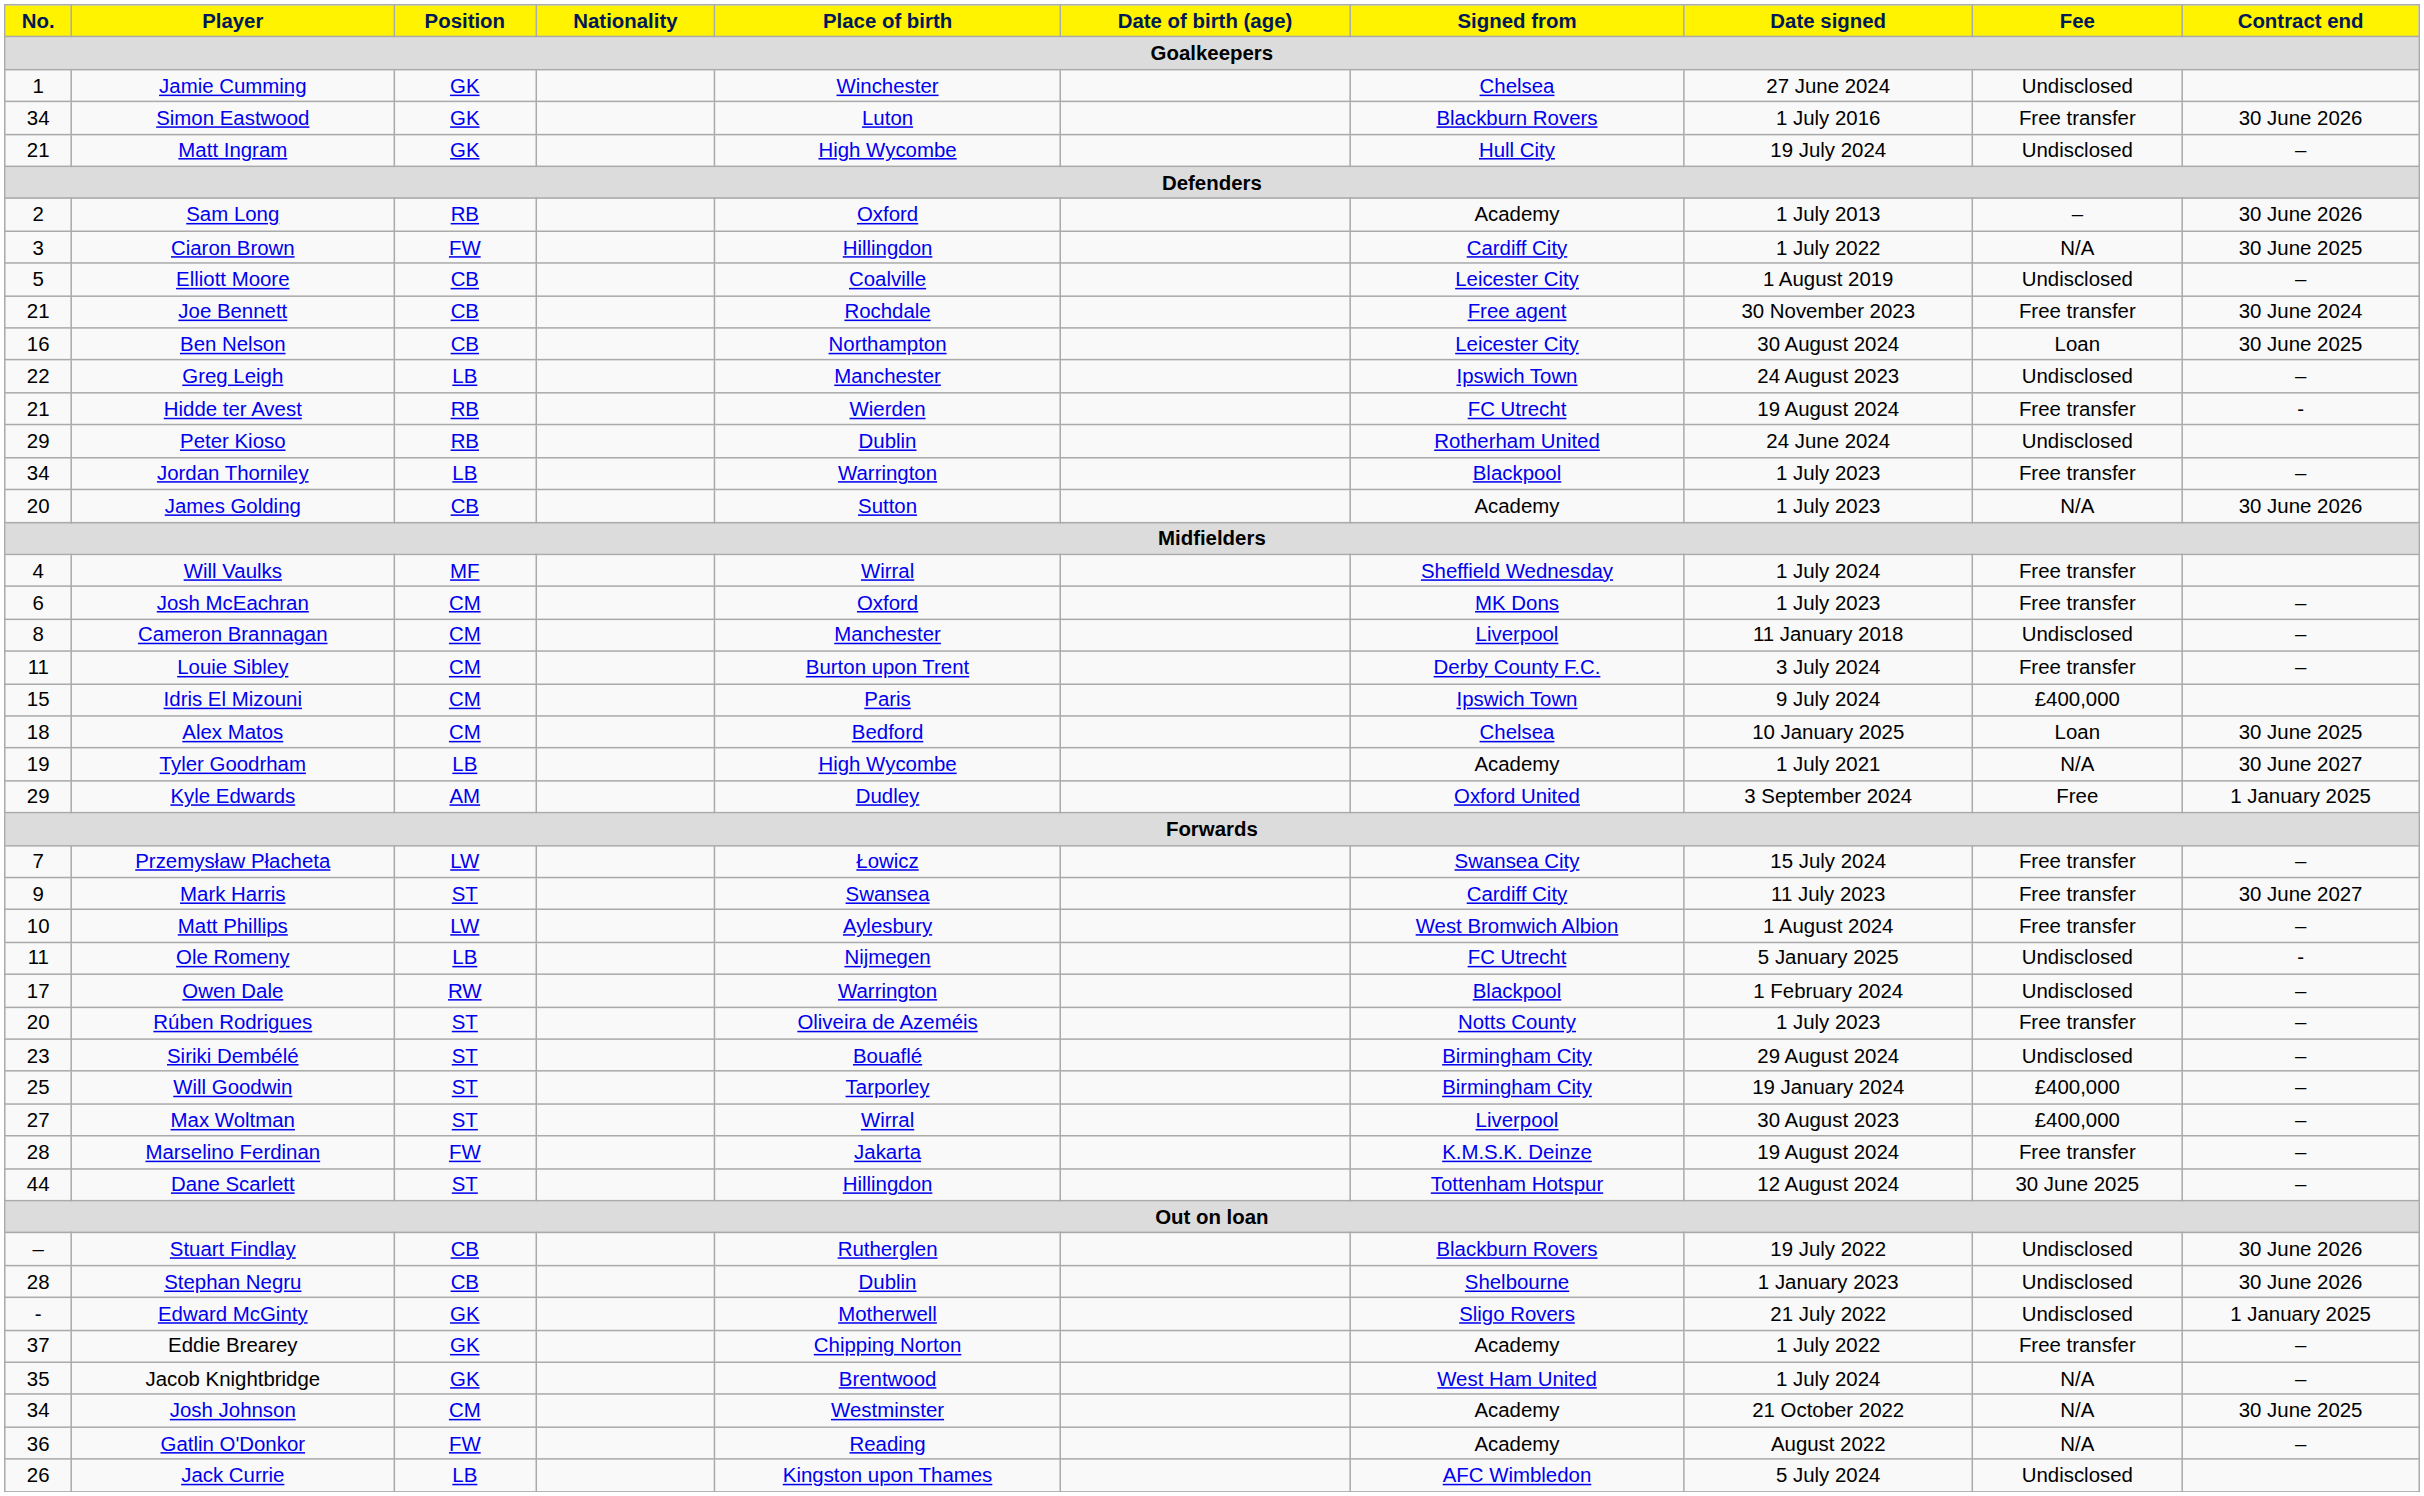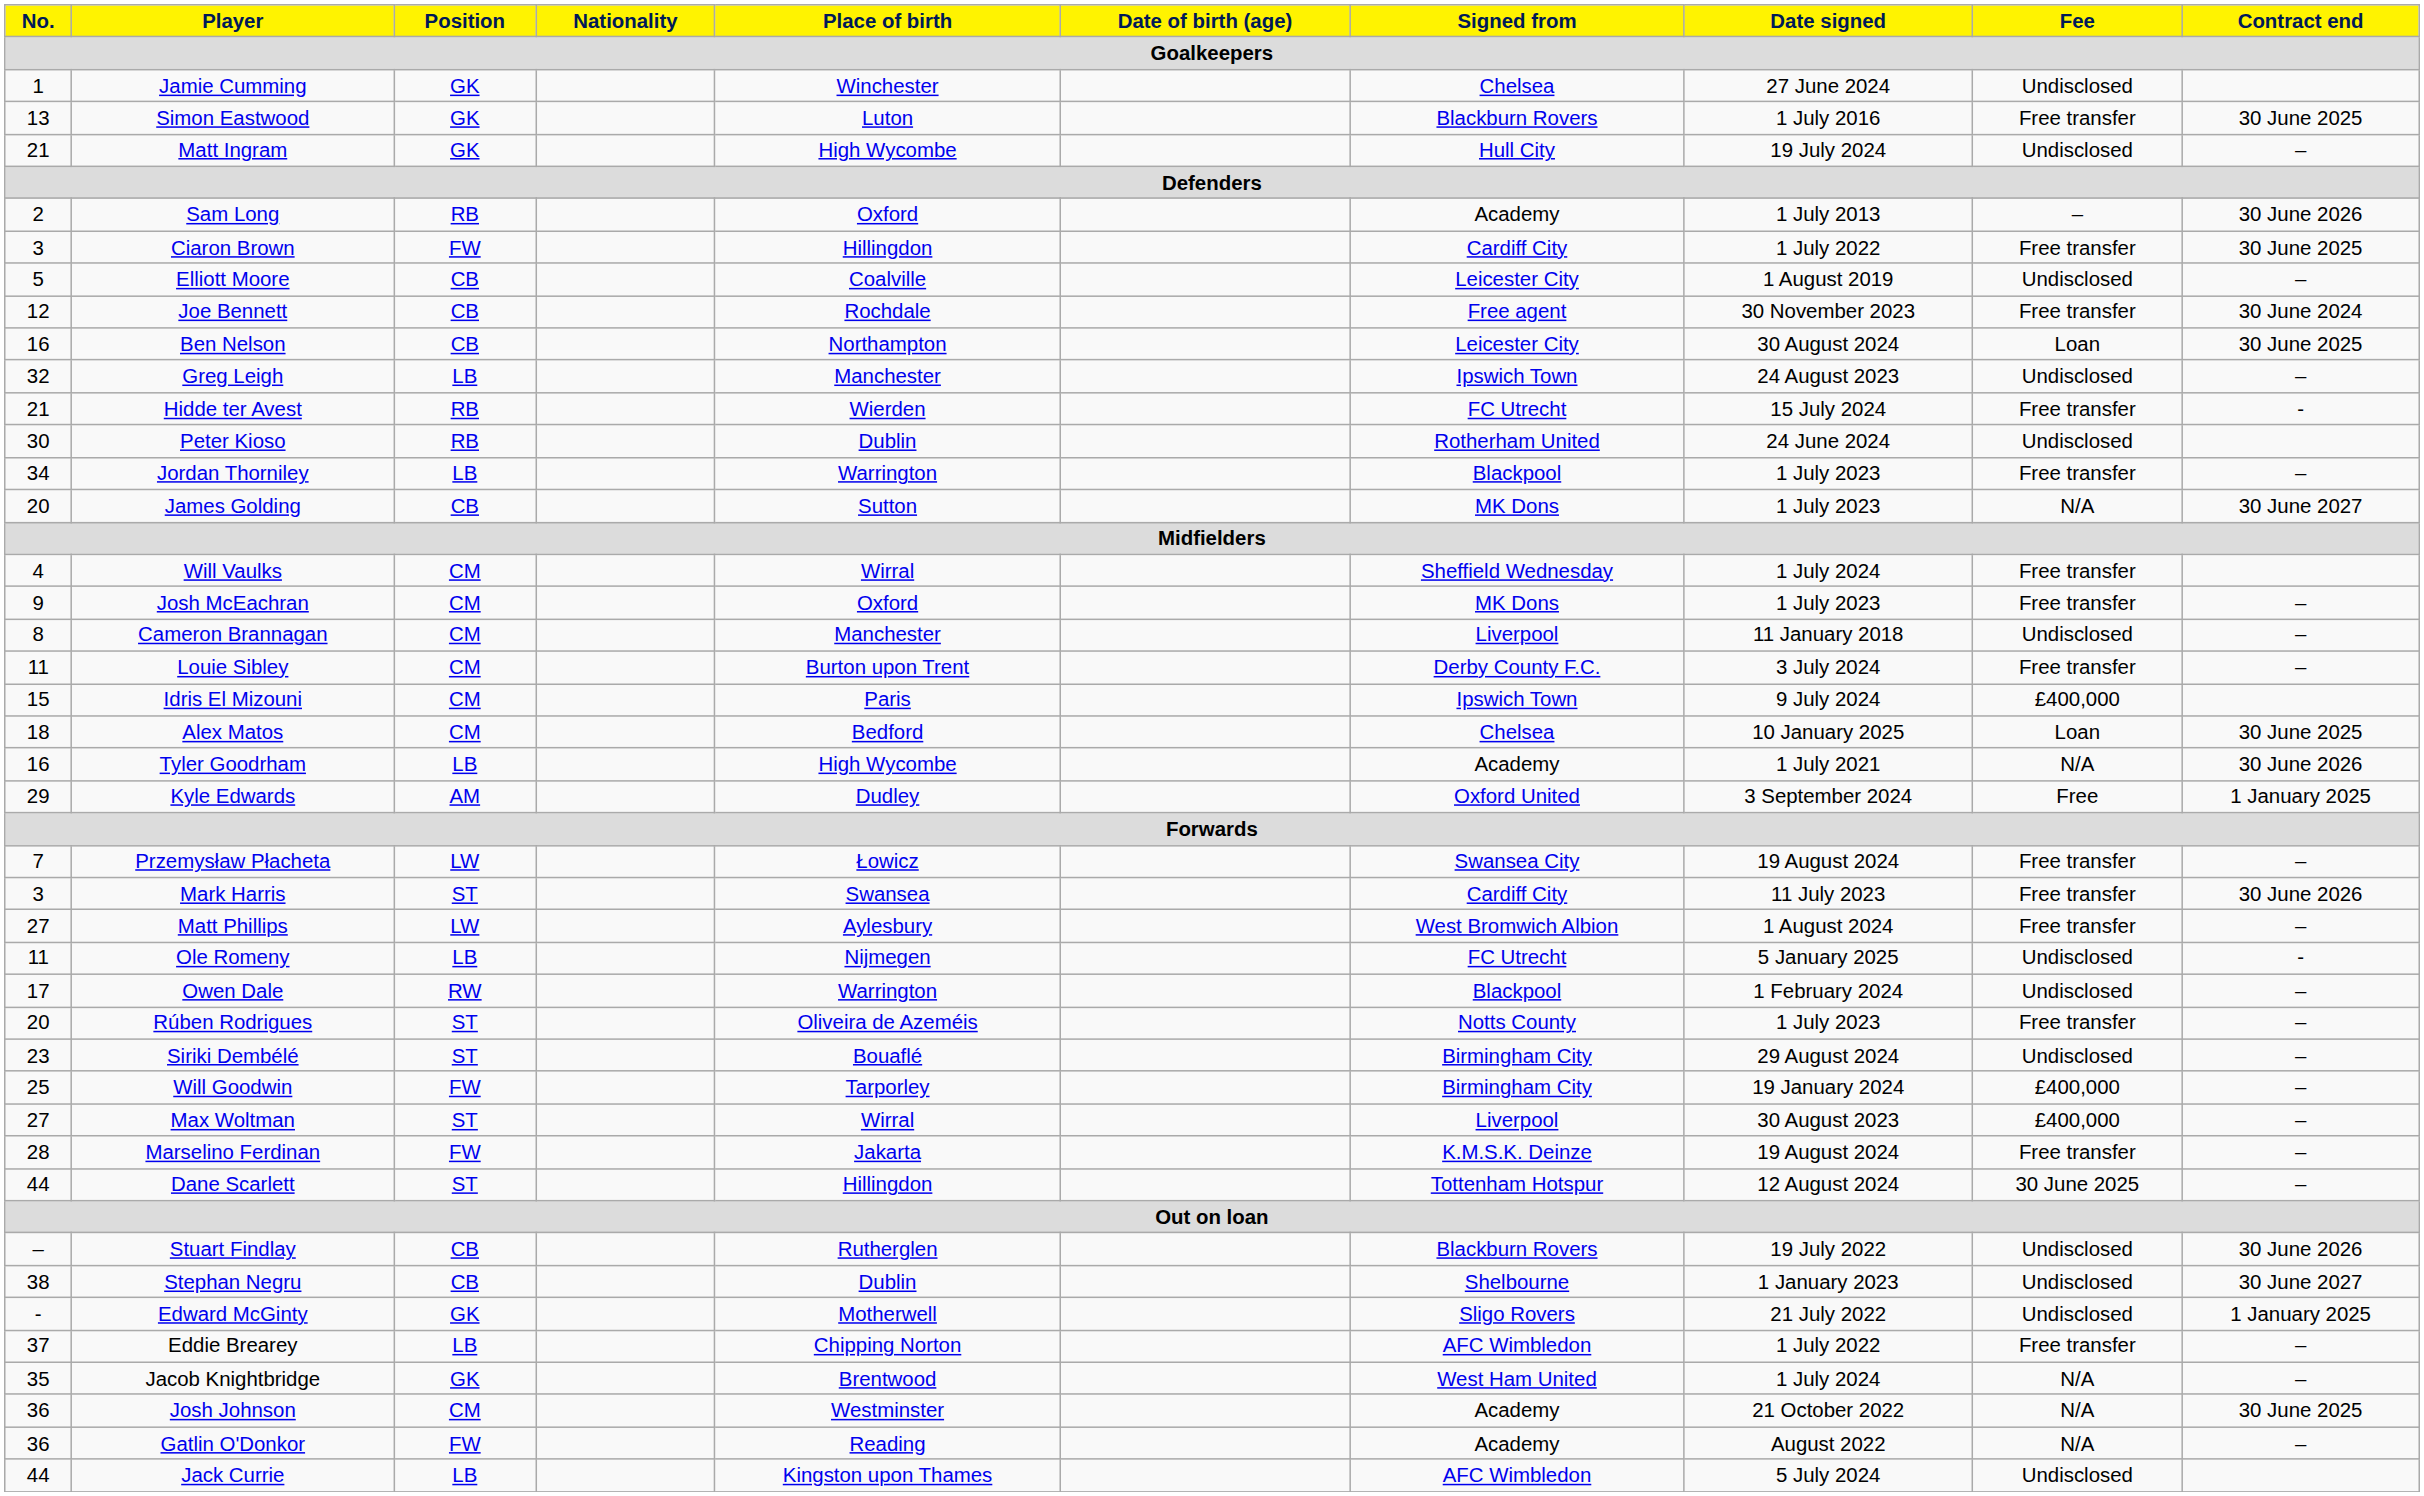(38, 117) 34 -> (38, 117) 13
(2301, 117) 30 June 2026 -> (2301, 117) 30 June 2025
(2077, 247) N/A -> (2077, 247) Free transfer
(38, 311) 21 -> (38, 311) 12
(38, 376) 22 -> (38, 376) 32
(1828, 408) 19 August 2024 -> (1828, 408) 15 July 2024
(38, 441) 29 -> (38, 441) 30
(1517, 505) Academy -> (1517, 505) MK Dons
(2301, 505) 30 June 2026 -> (2301, 505) 30 June 2027
(465, 570) MF -> (465, 570) CM
(38, 602) 6 -> (38, 602) 9
(38, 764) 19 -> (38, 764) 16
(2301, 764) 30 June 2027 -> (2301, 764) 30 June 2026
(1828, 861) 15 July 2024 -> (1828, 861) 19 August 2024
(38, 893) 9 -> (38, 893) 3
(2301, 893) 30 June 2027 -> (2301, 893) 30 June 2026
(38, 925) 10 -> (38, 925) 27
(465, 1087) ST -> (465, 1087) FW
(38, 1281) 28 -> (38, 1281) 38
(2301, 1281) 30 June 2026 -> (2301, 1281) 30 June 2027
(465, 1346) GK -> (465, 1346) LB
(1517, 1346) Academy -> (1517, 1346) AFC Wimbledon
(38, 1410) 34 -> (38, 1410) 36
(38, 1475) 26 -> (38, 1475) 44
